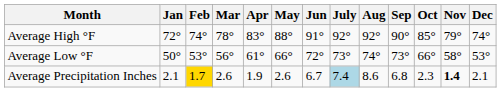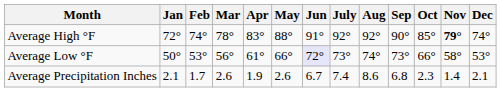(453, 35) normal -> (453, 35) bold
(315, 55) no background -> (315, 55) lavender background
(197, 76) gold background -> (197, 76) no background
(341, 76) lightblue background -> (341, 76) no background
(452, 76) bold -> (452, 76) normal
